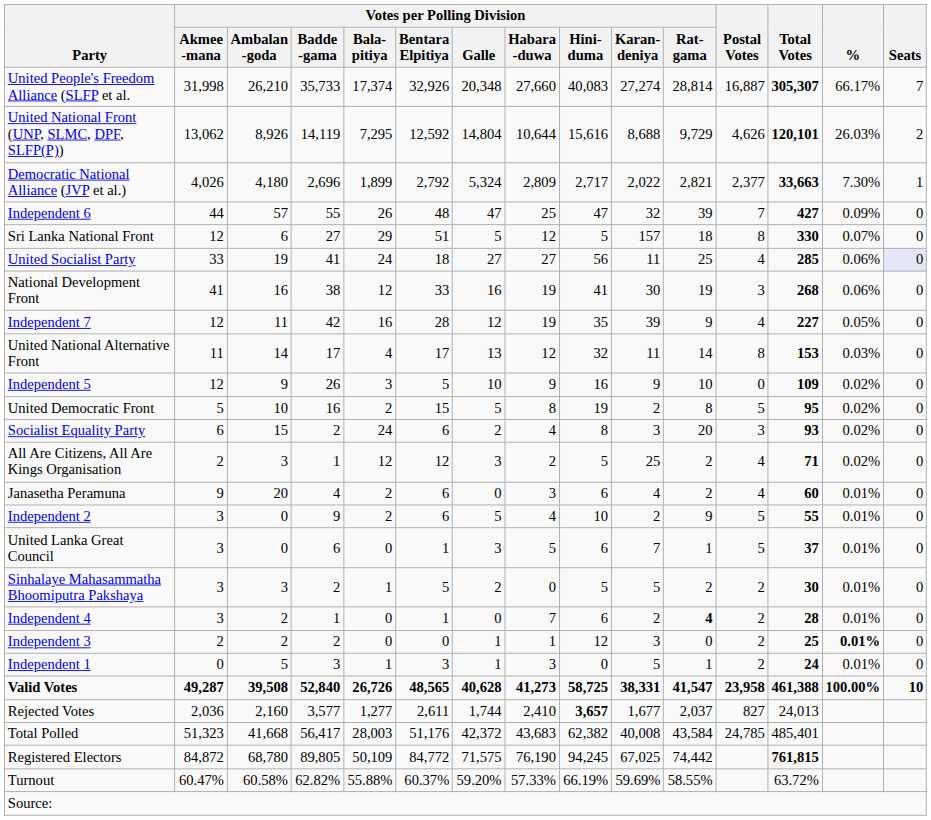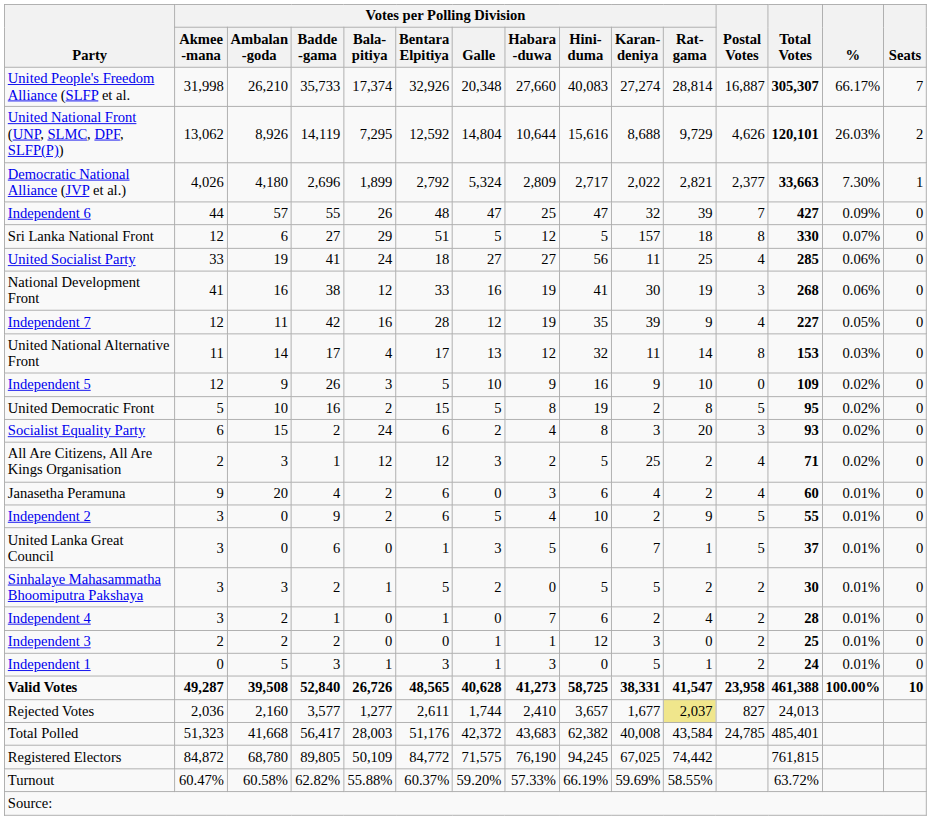(920, 259) lavender background -> (920, 259) no background
(709, 618) bold -> (709, 618) normal
(860, 641) bold -> (861, 641) normal
(592, 710) bold -> (592, 710) normal
(696, 710) no background -> (696, 710) khaki background
(795, 757) bold -> (795, 757) normal
